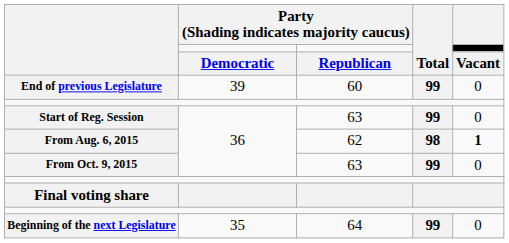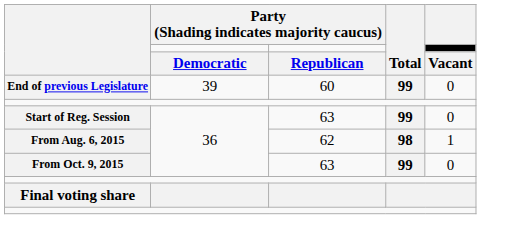(478, 141) bold -> (450, 141) normal
- row: (91, 225)
